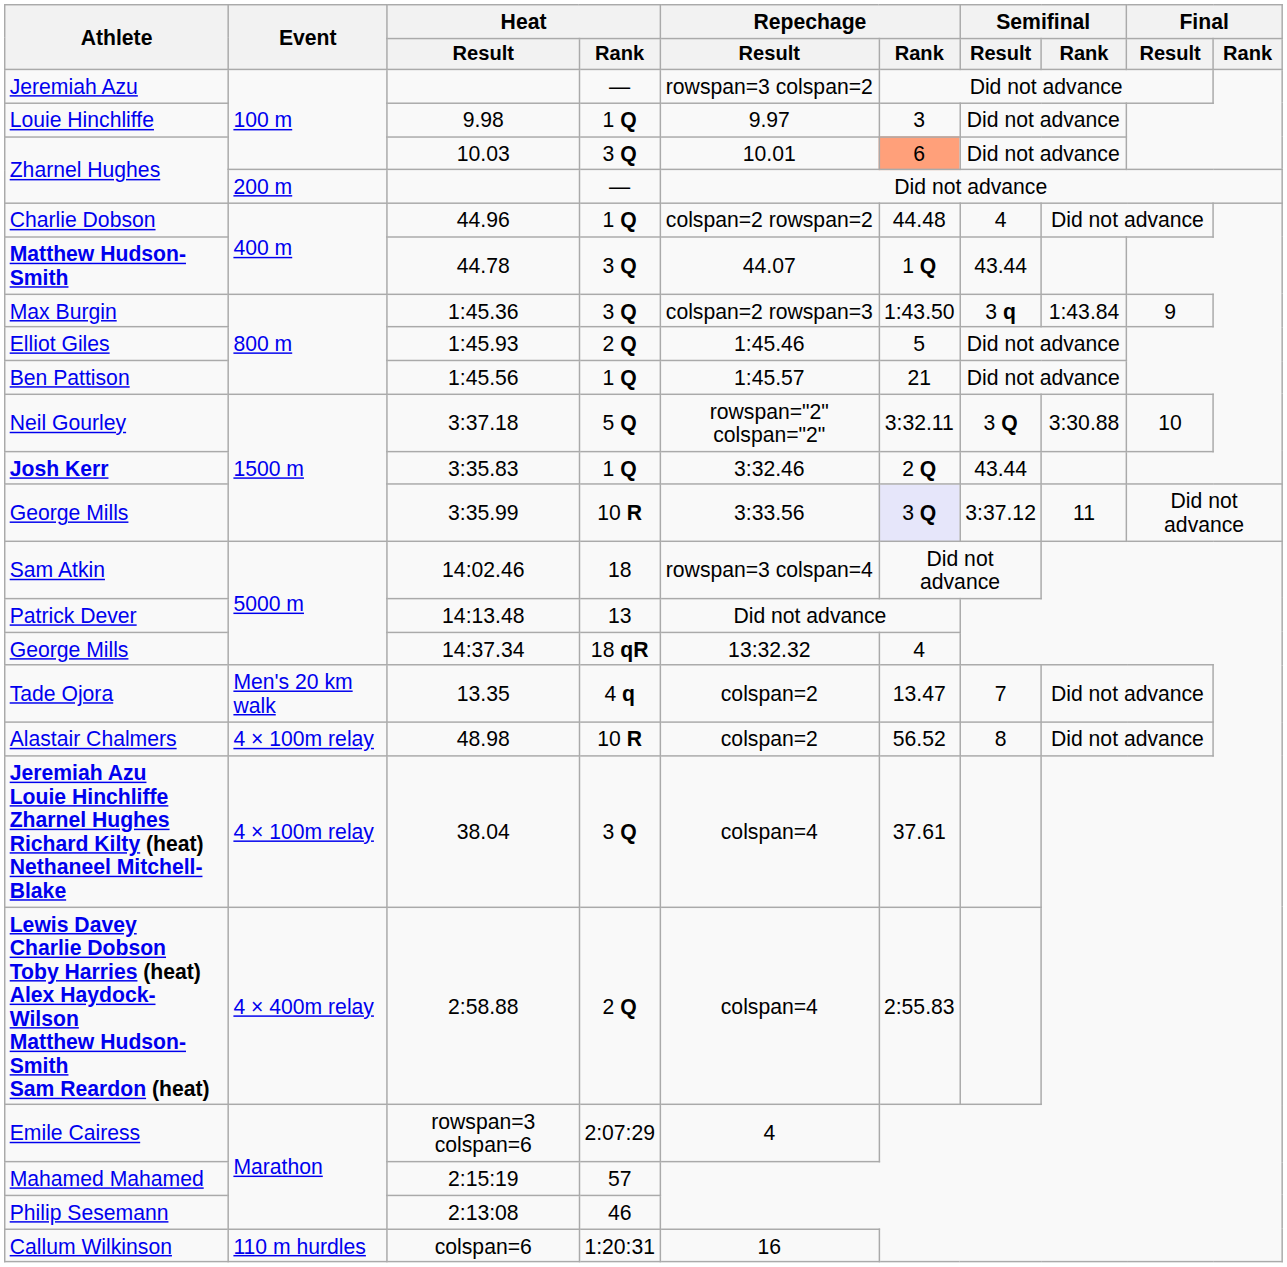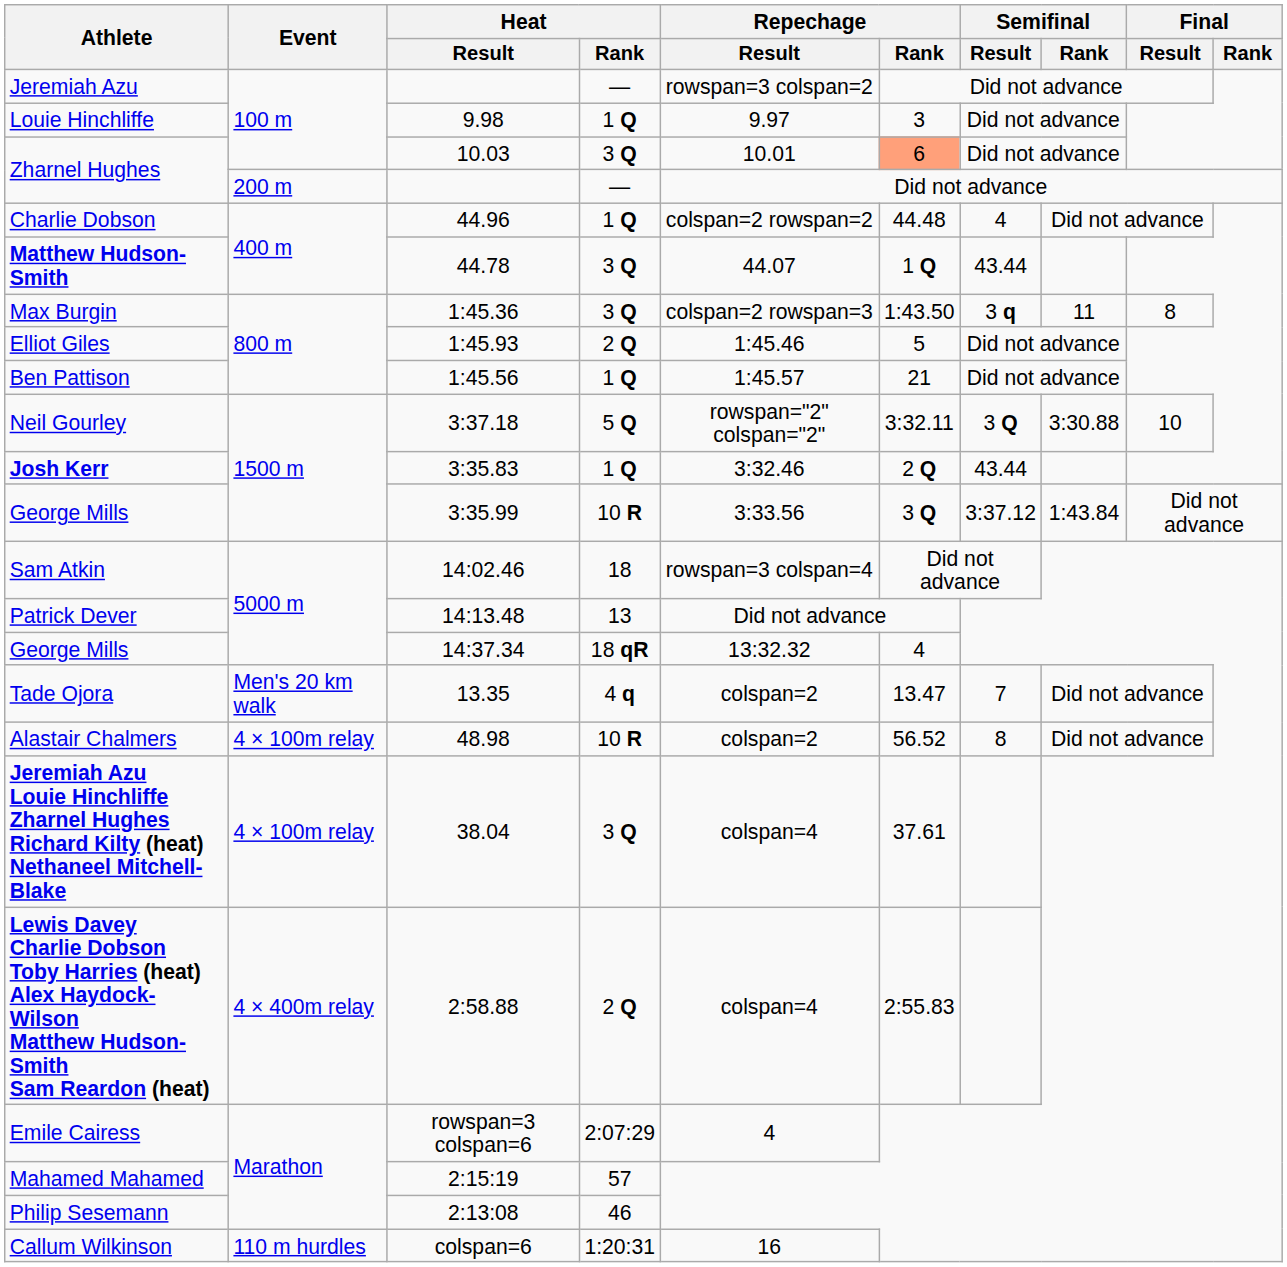(1084, 311) 1:43.84 -> (1084, 311) 11
(1170, 311) 9 -> (1170, 311) 8
(919, 514) lavender background -> (919, 514) no background
(1084, 514) 11 -> (1084, 514) 1:43.84
